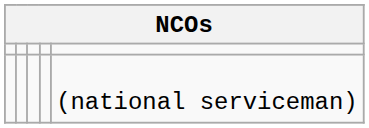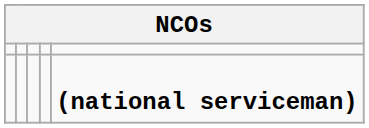(207, 102) normal -> (207, 102) bold
